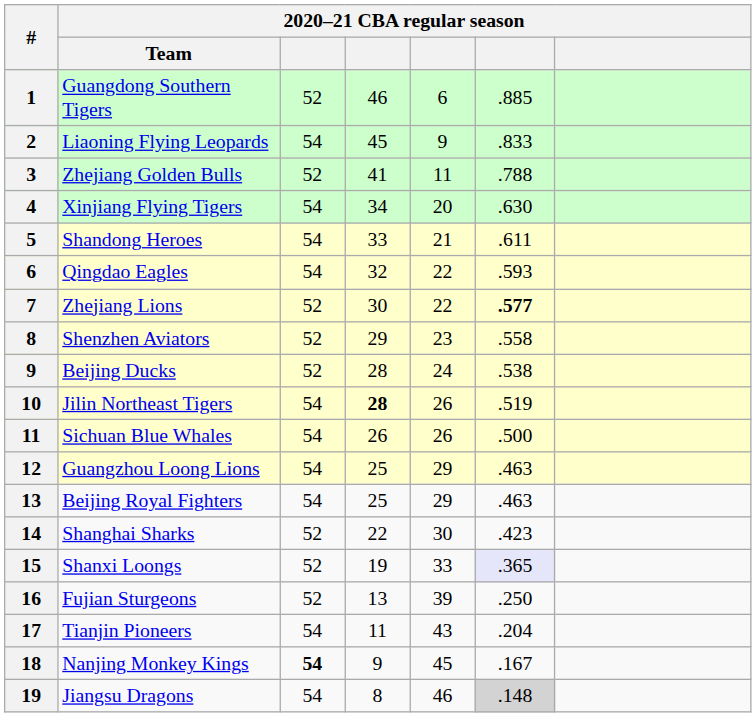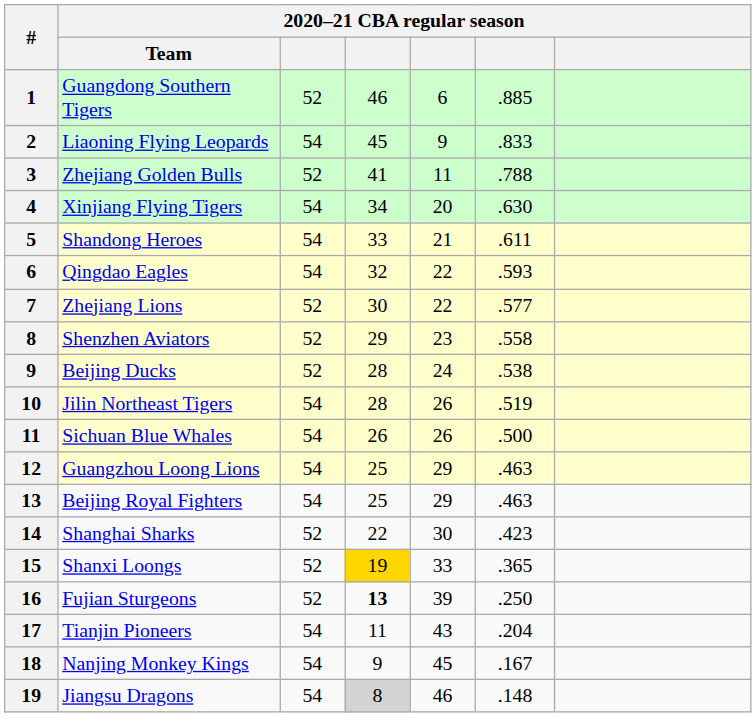(515, 305) bold -> (515, 305) normal
(377, 402) bold -> (377, 402) normal
(377, 565) no background -> (377, 565) gold background
(515, 565) lavender background -> (515, 565) no background
(377, 598) normal -> (377, 598) bold
(312, 663) bold -> (312, 663) normal
(377, 696) no background -> (377, 696) lightgrey background
(515, 696) lightgrey background -> (515, 696) no background
